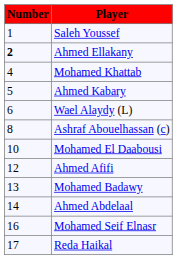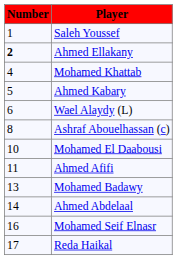(13, 168) 12 -> (13, 168) 11
